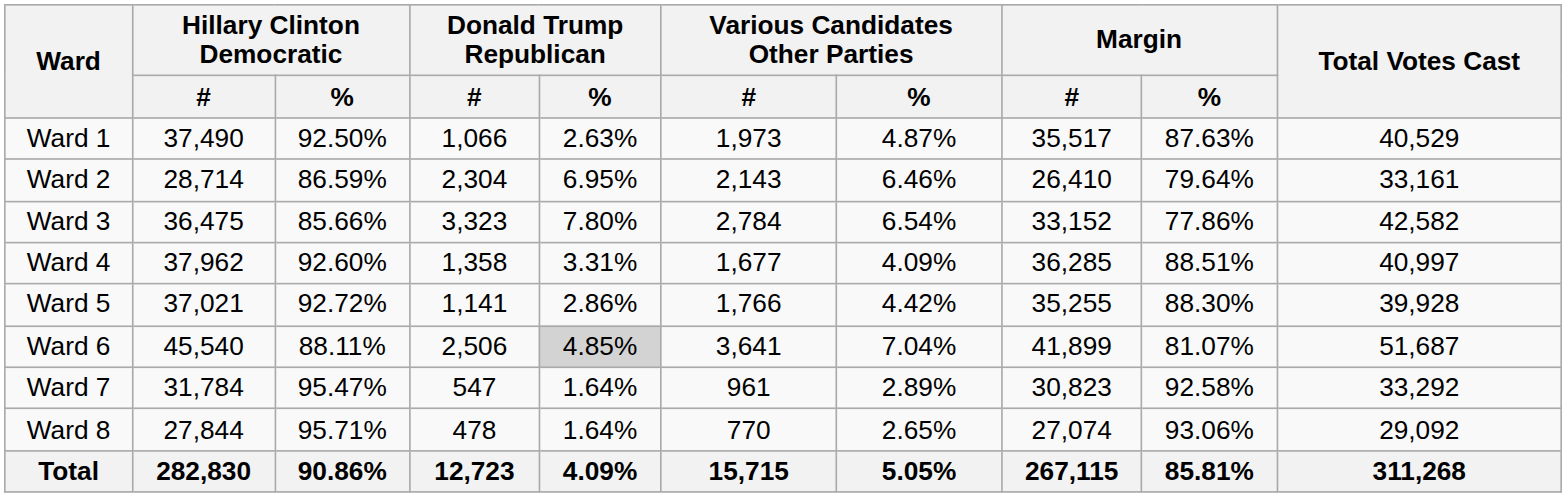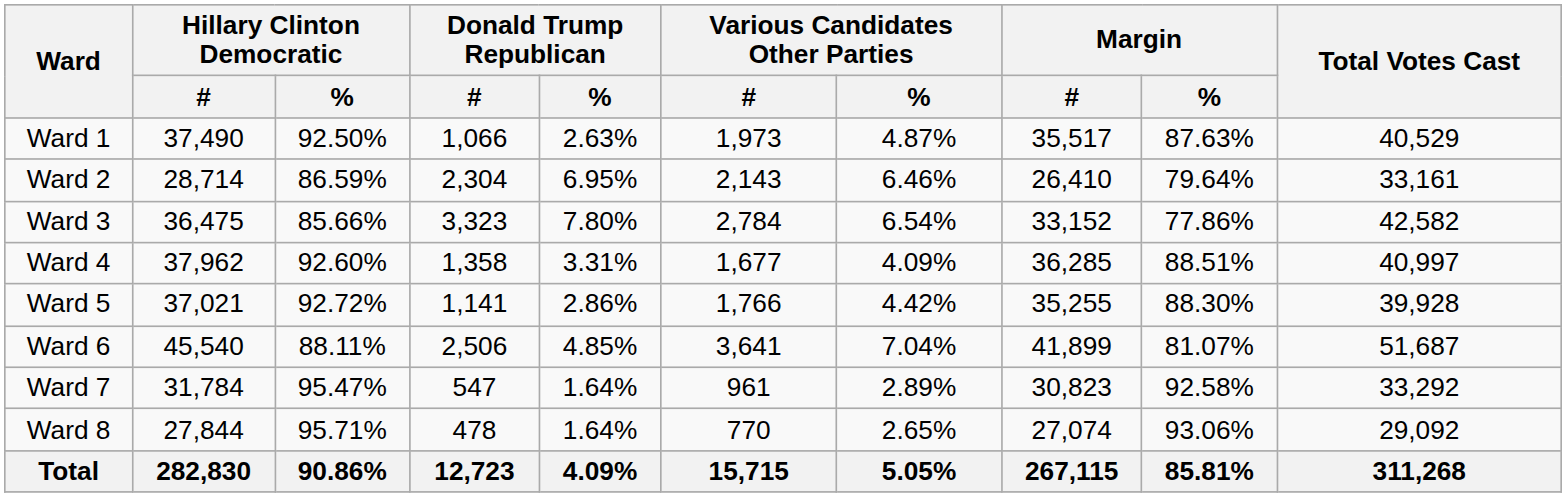(600, 346) lightgrey background -> (600, 346) no background
